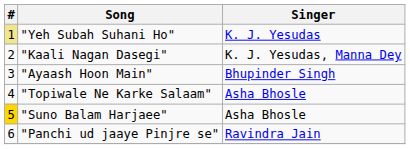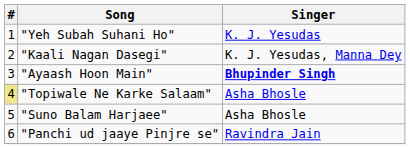(11, 34) khaki background -> (11, 34) no background
(280, 74) normal -> (280, 74) bold
(11, 94) no background -> (11, 94) khaki background
(11, 114) gold background -> (11, 114) no background
